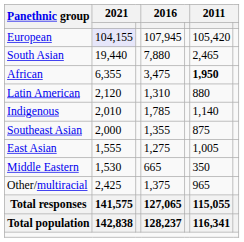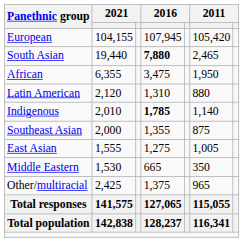(114, 37) lavender background -> (114, 37) no background
(157, 56) normal -> (157, 56) bold
(206, 74) bold -> (206, 74) normal
(157, 111) normal -> (157, 111) bold
